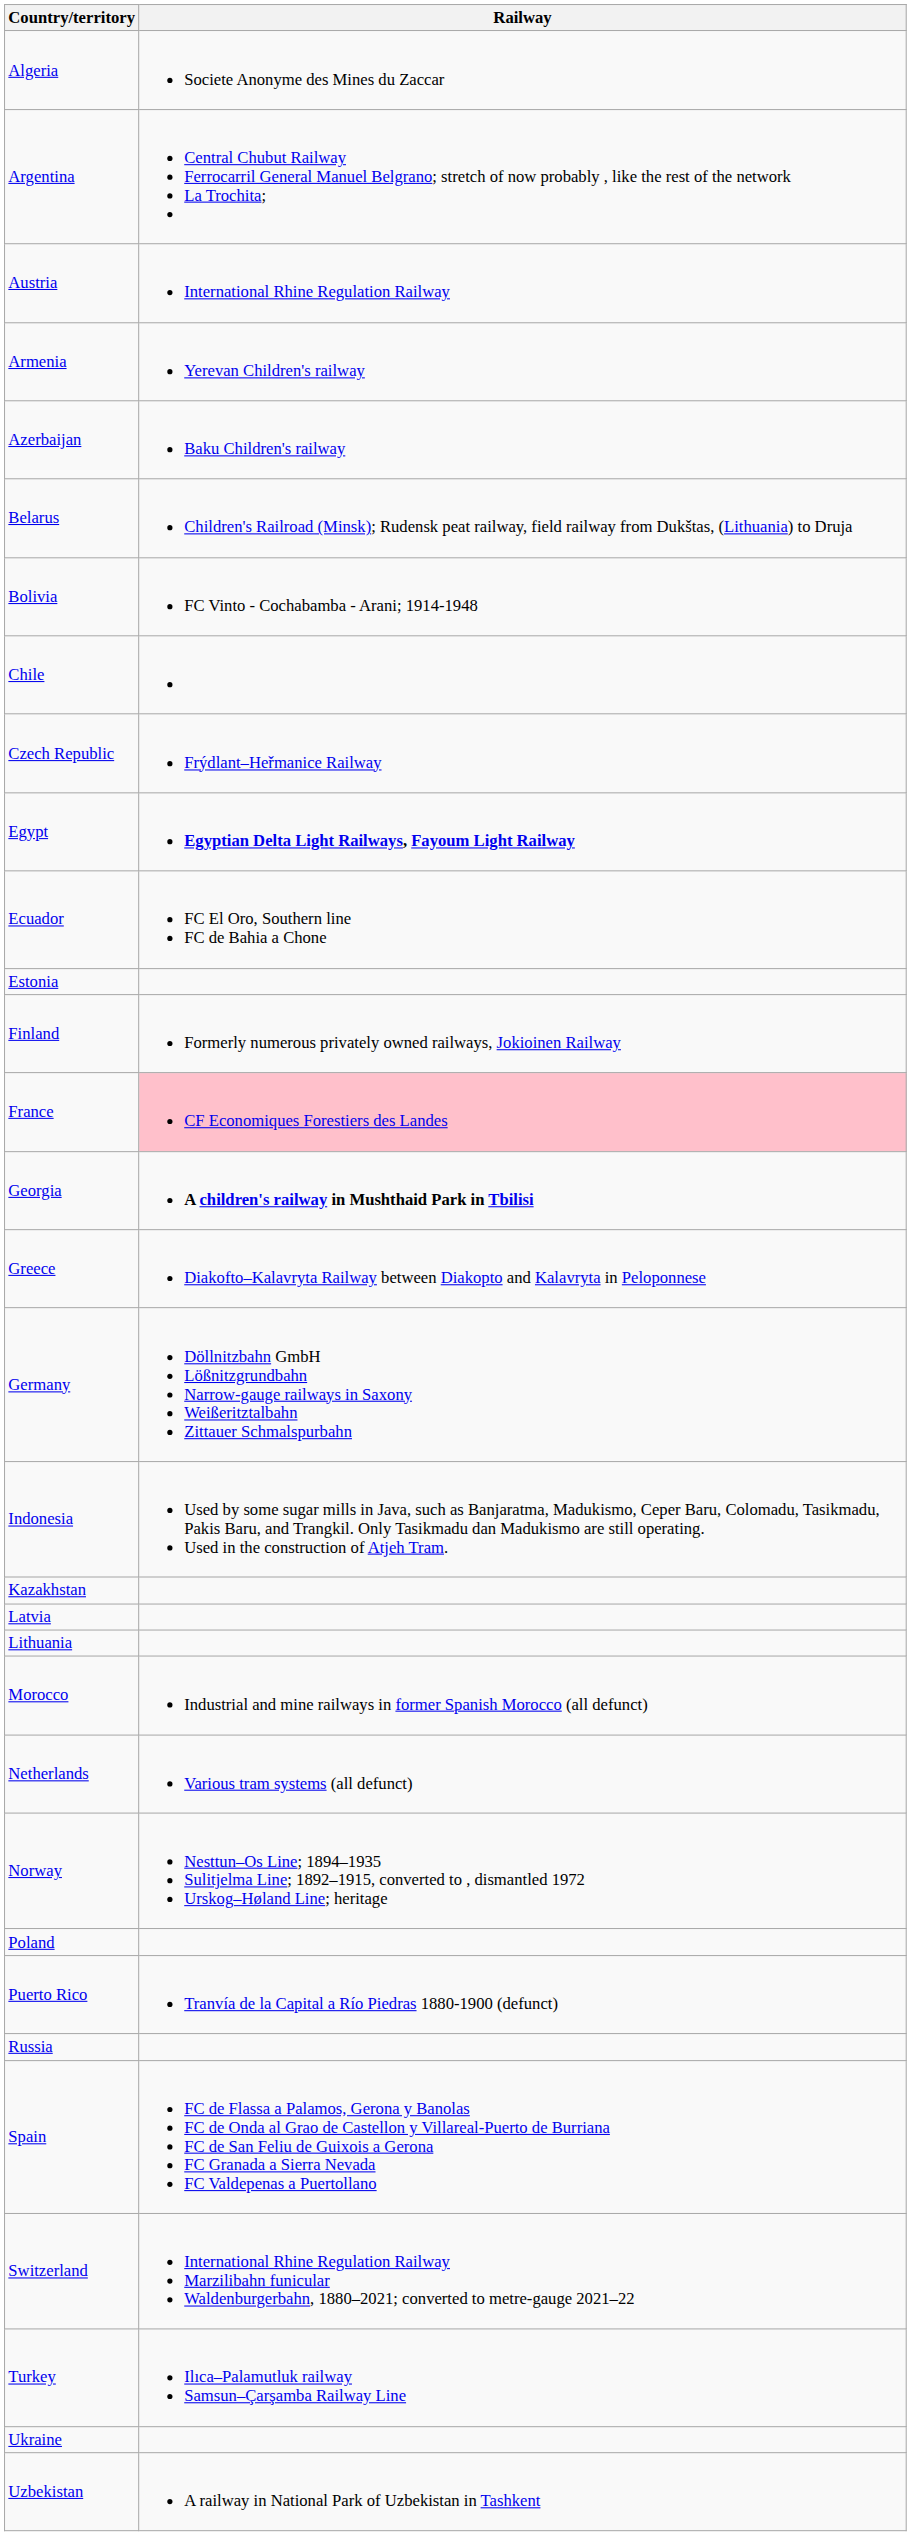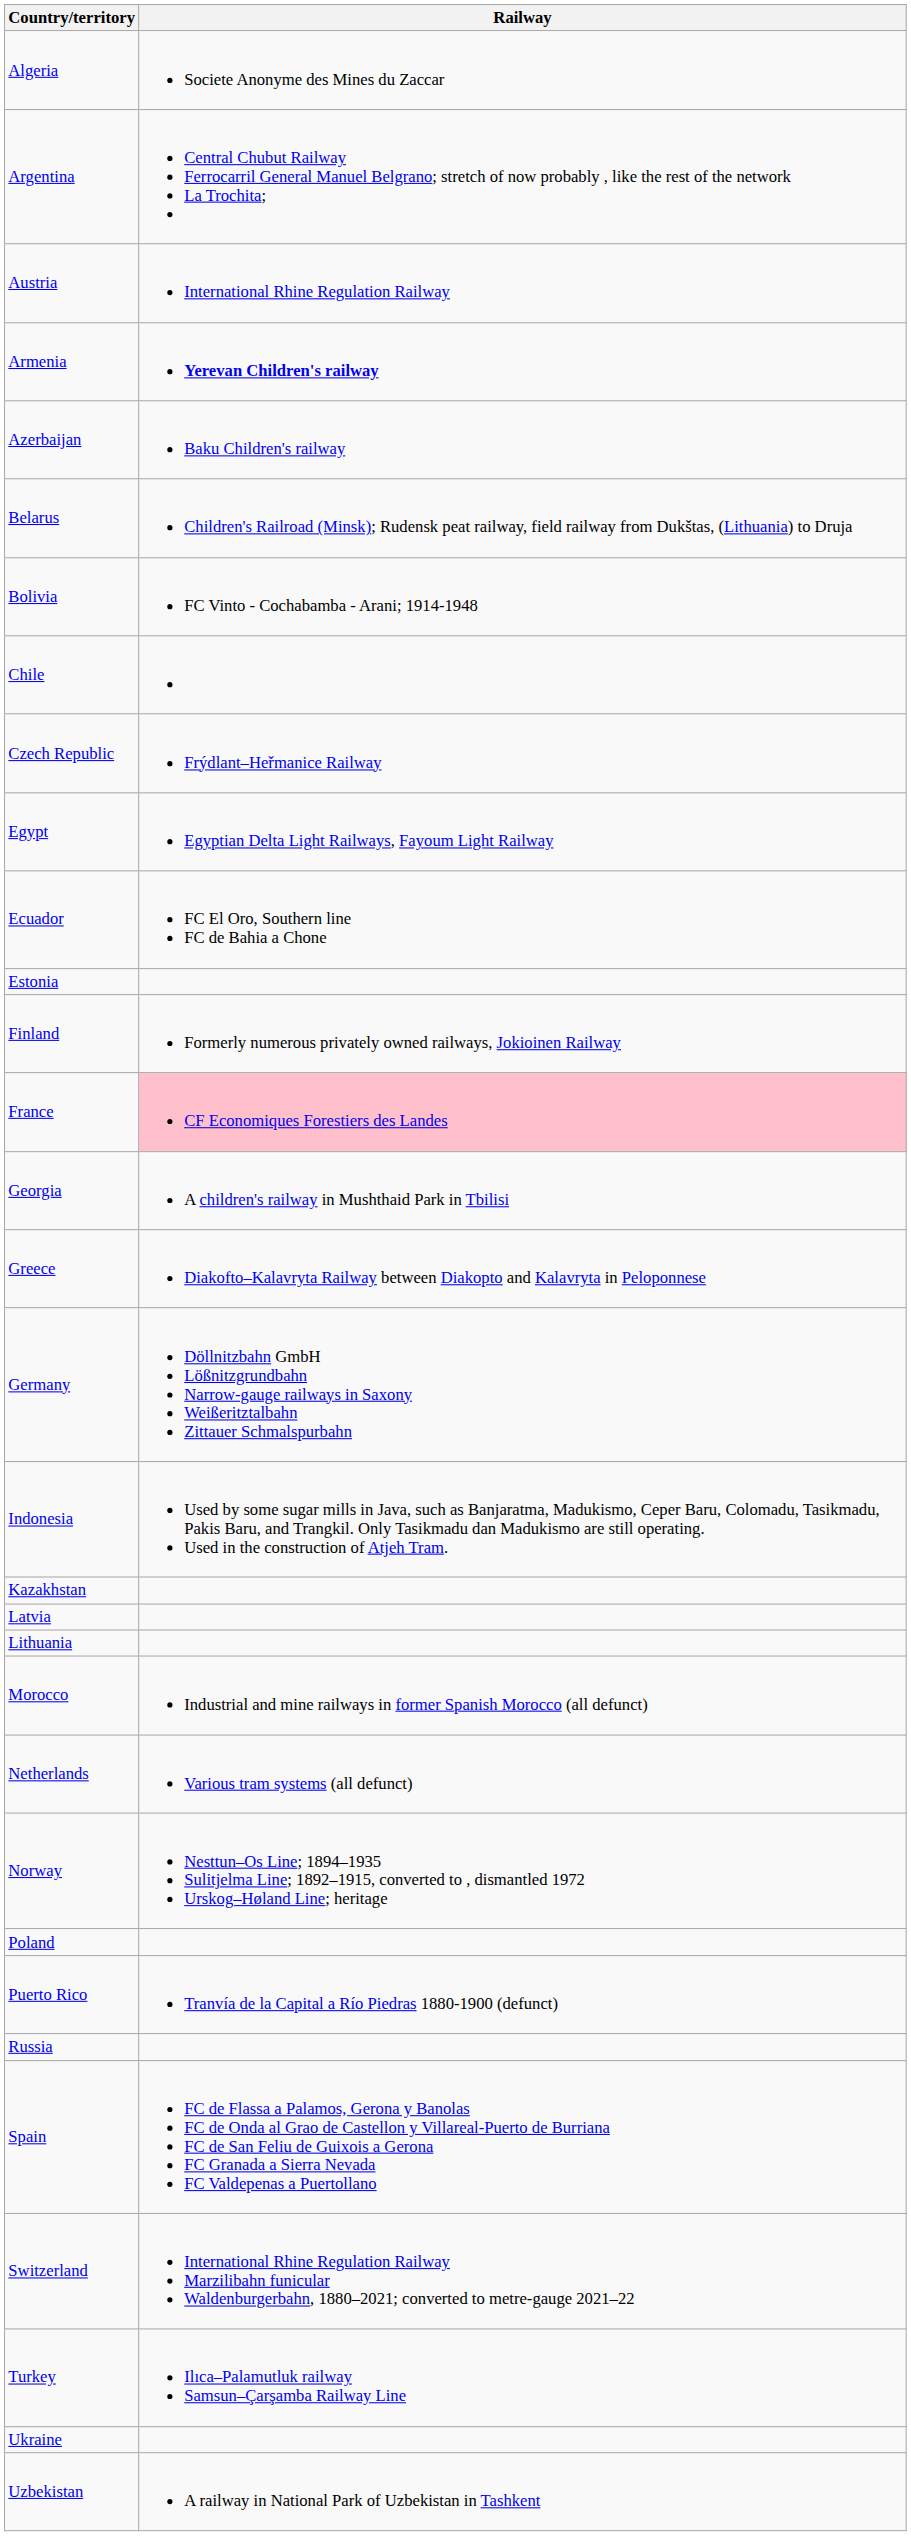(522, 371) normal -> (522, 371) bold
(522, 841) bold -> (522, 841) normal
(522, 1200) bold -> (522, 1200) normal
